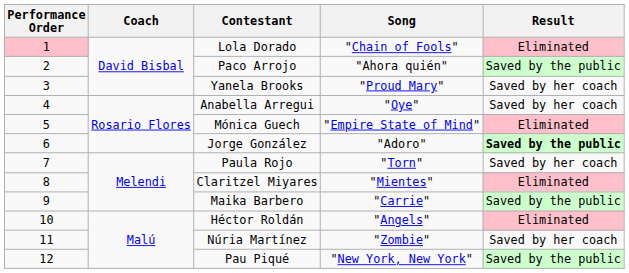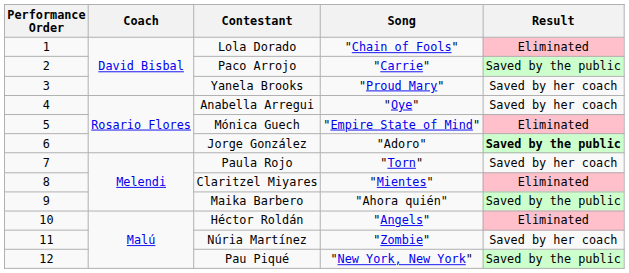(46, 47) pink background -> (46, 47) no background
(402, 66) "Ahora quién" -> (402, 66) "Carrie"
(402, 201) "Carrie" -> (402, 201) "Ahora quién"
